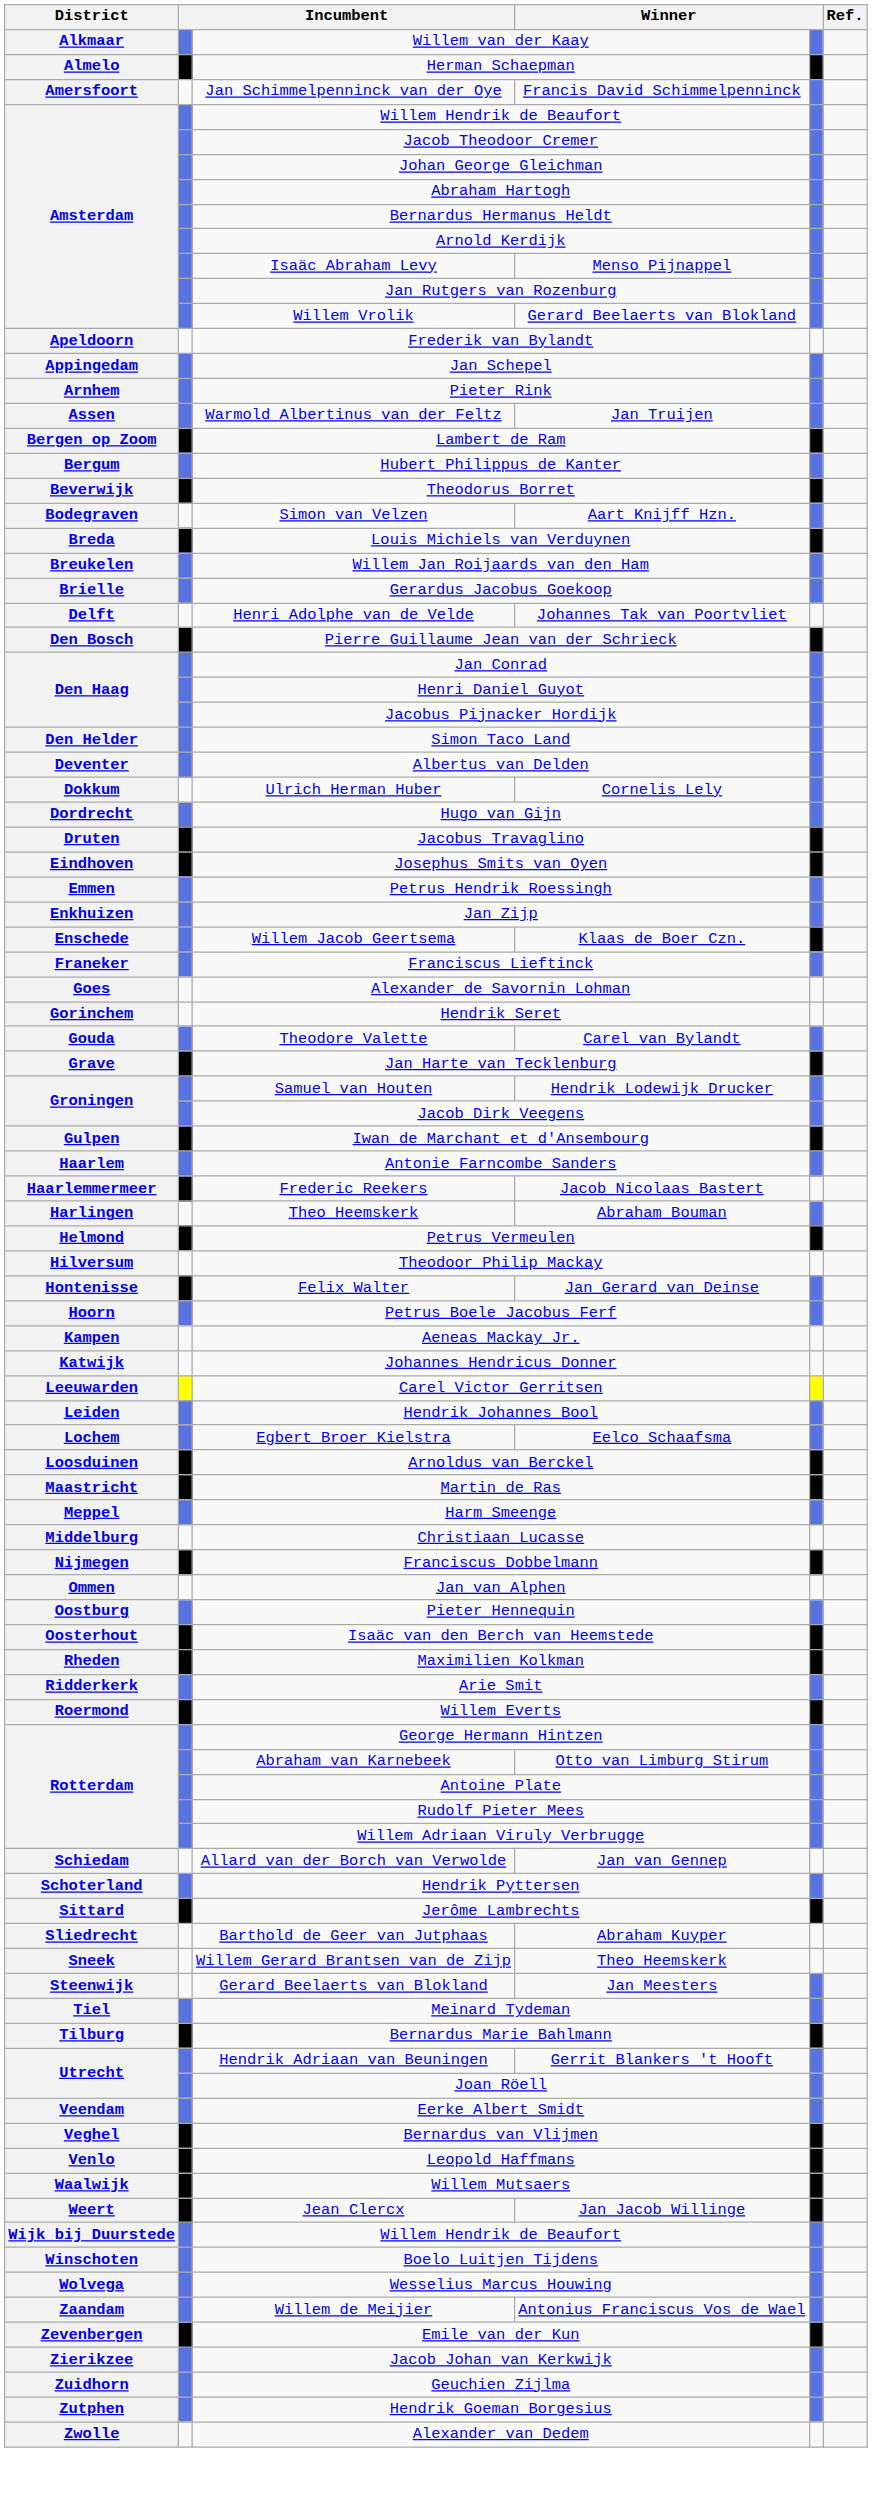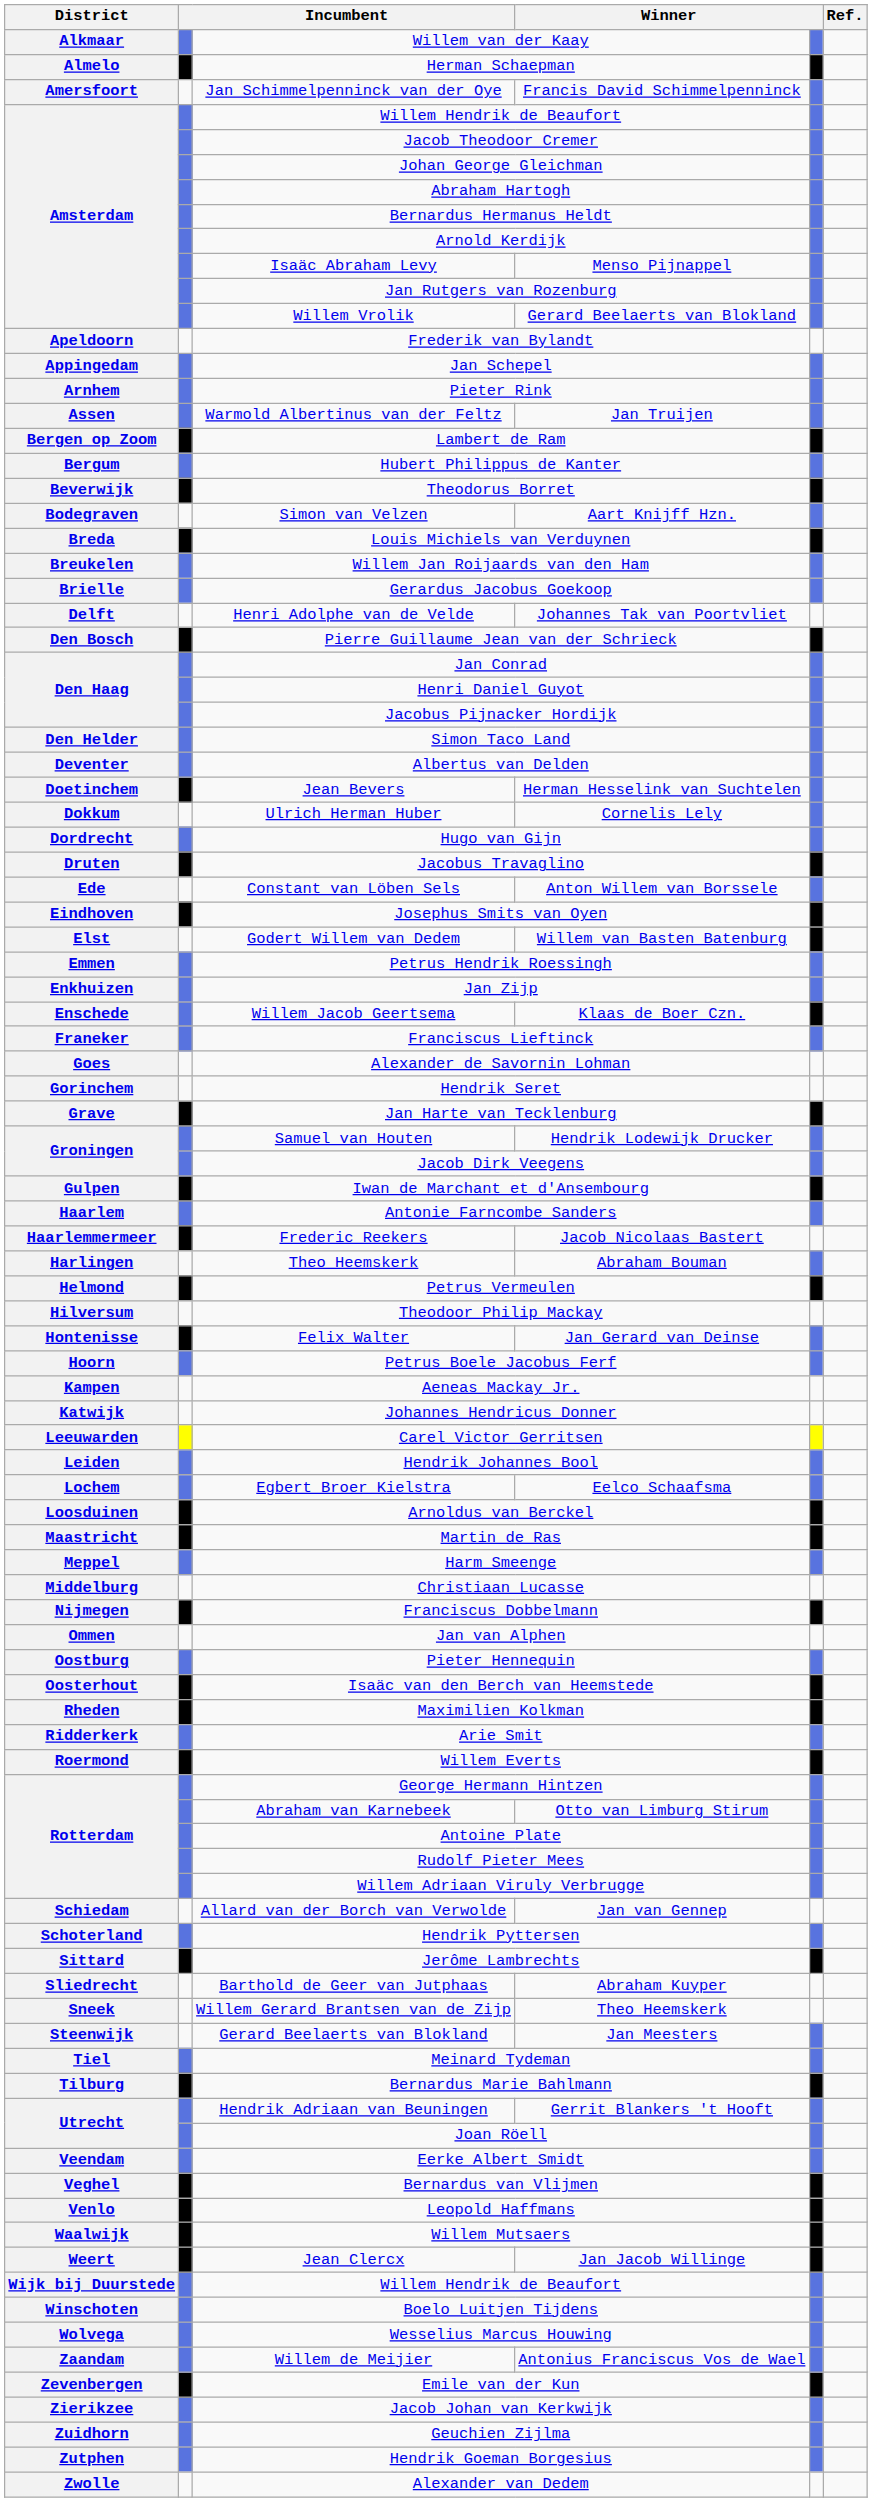+ row: (92, 790)
+ row: (92, 890)
+ row: (92, 940)
- row: (92, 1039)
